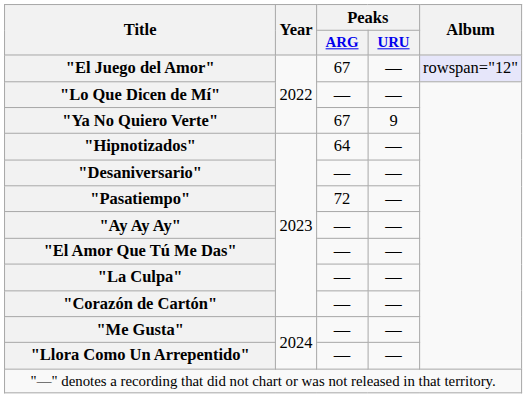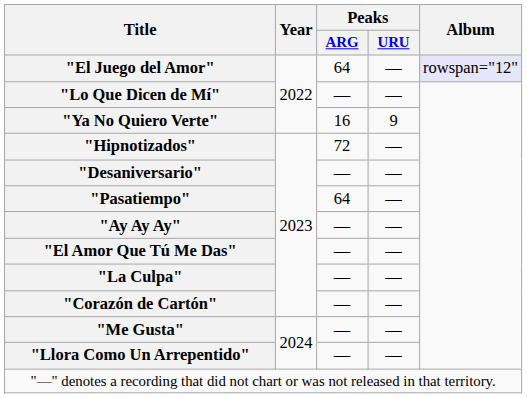(342, 68) 67 -> (342, 68) 64
(342, 120) 67 -> (342, 120) 16
(342, 146) 64 -> (342, 146) 72
(342, 198) 72 -> (342, 198) 64
